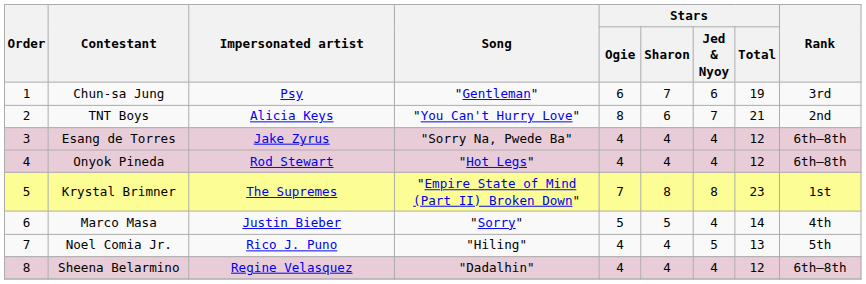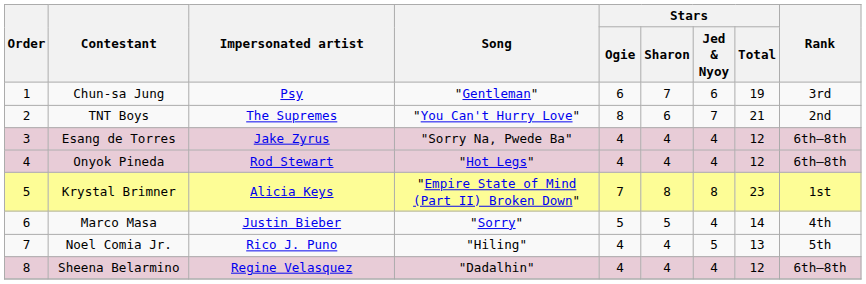(292, 116) Alicia Keys -> (292, 116) The Supremes
(292, 192) The Supremes -> (292, 192) Alicia Keys
